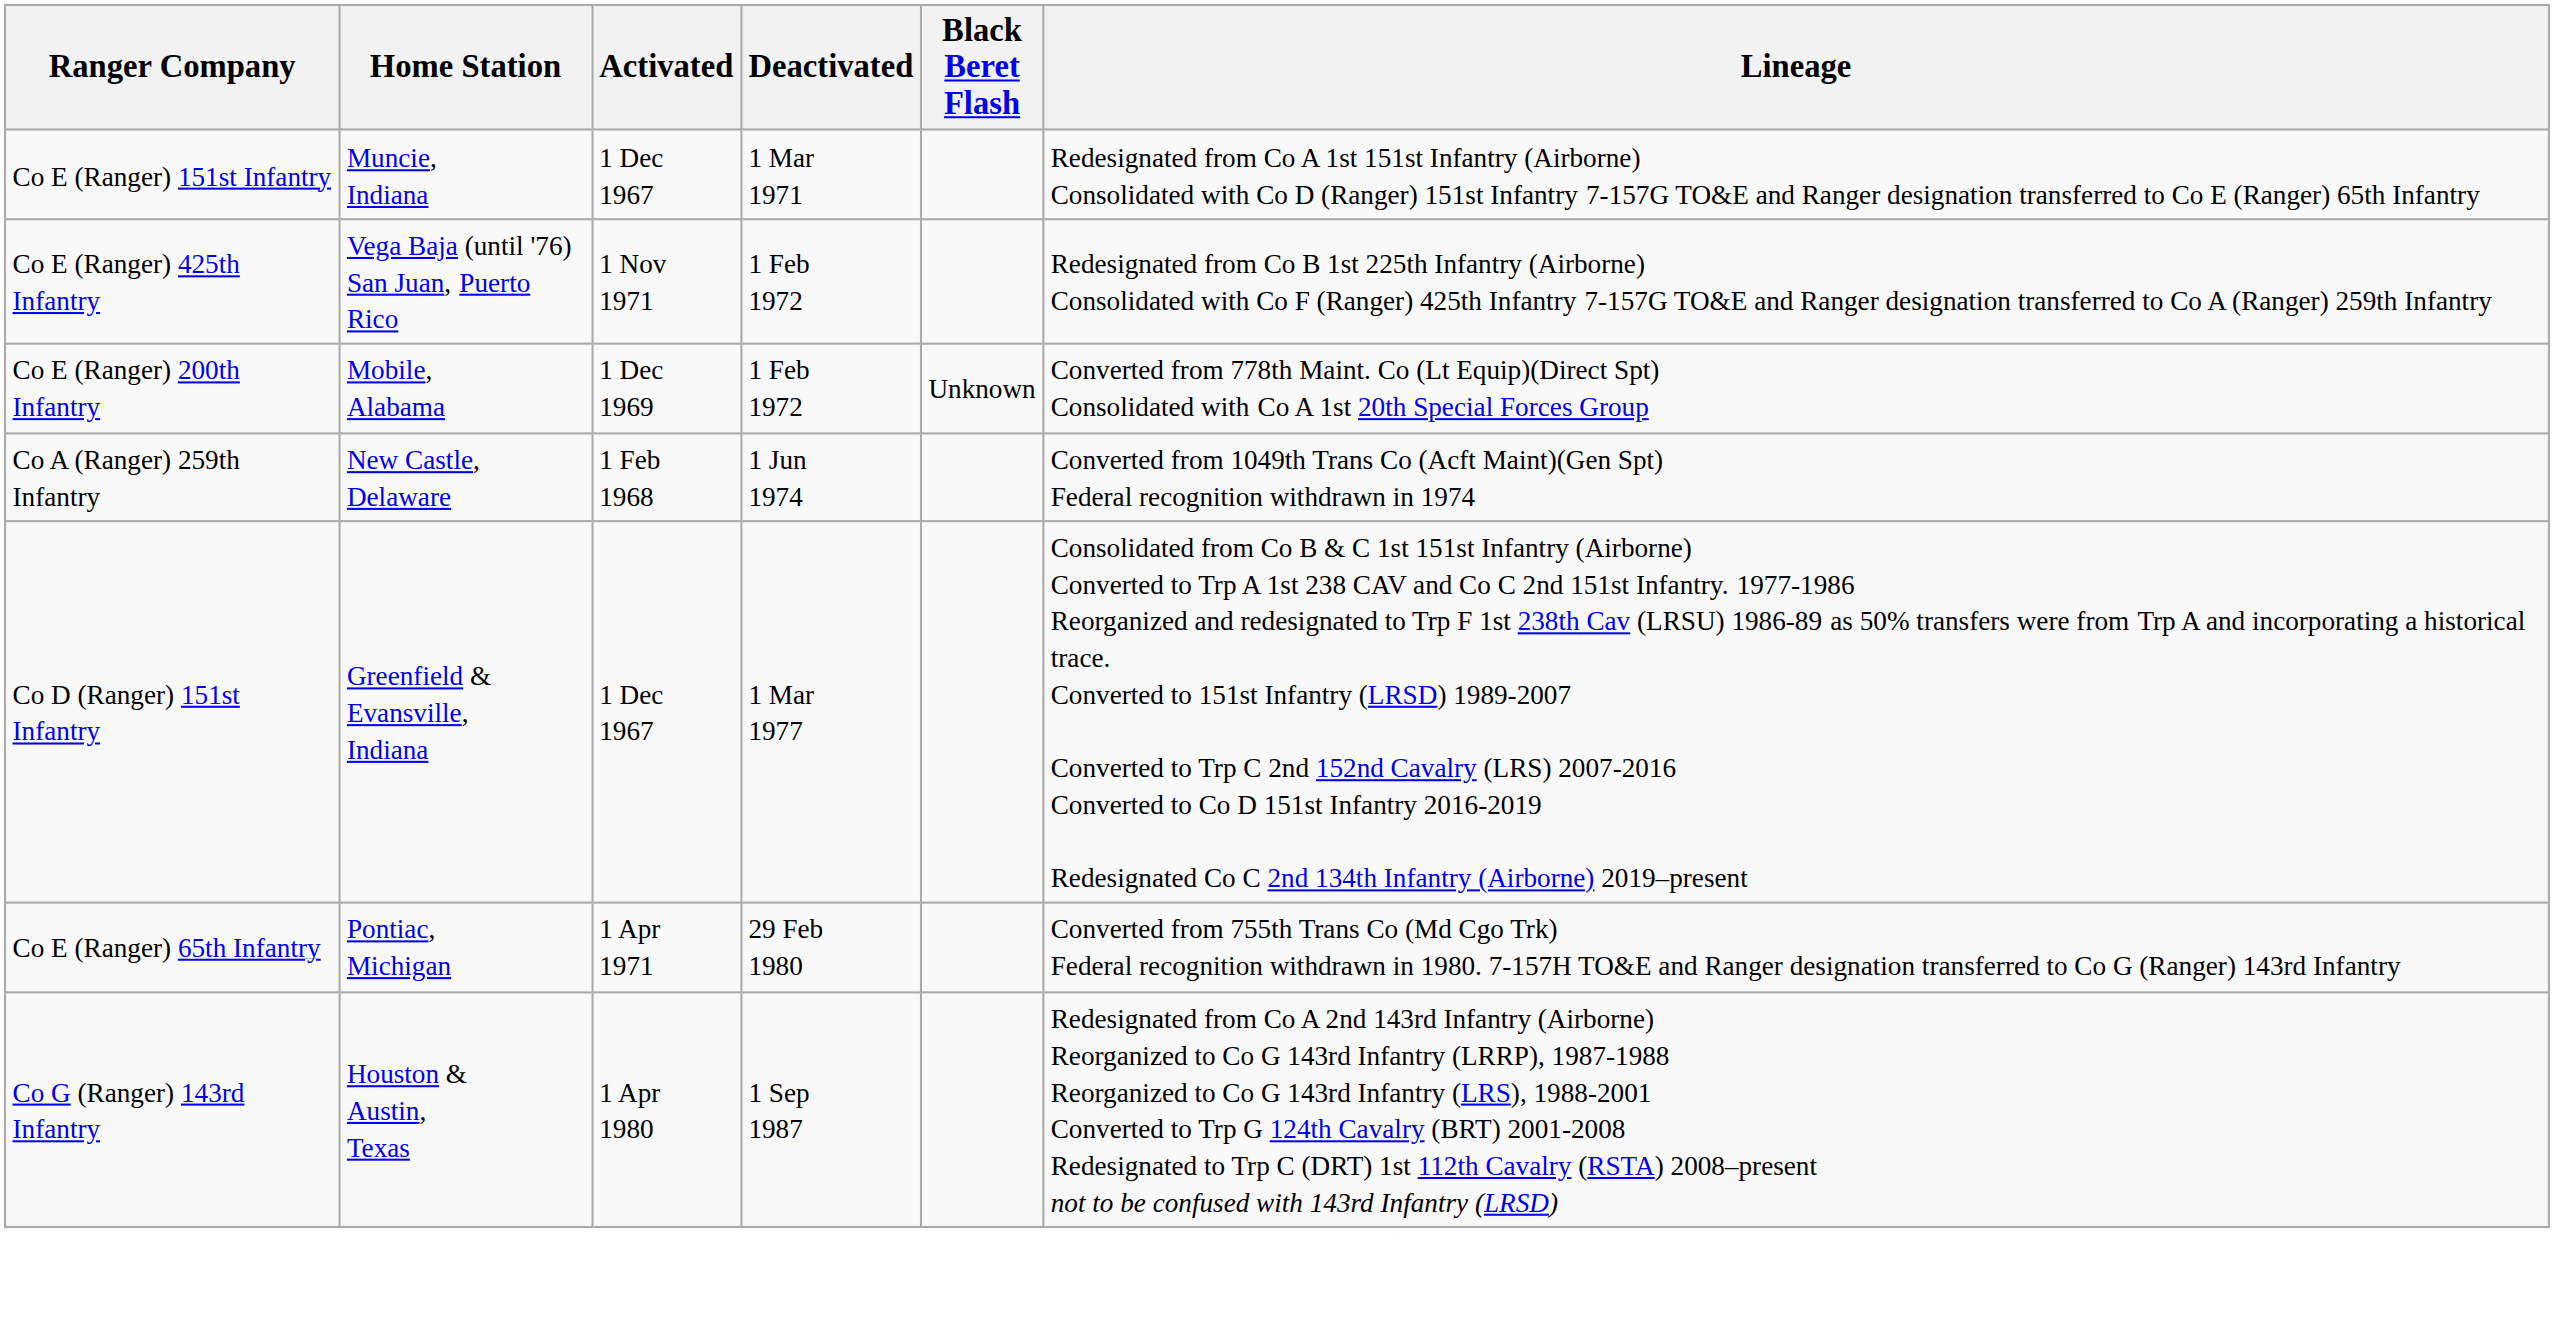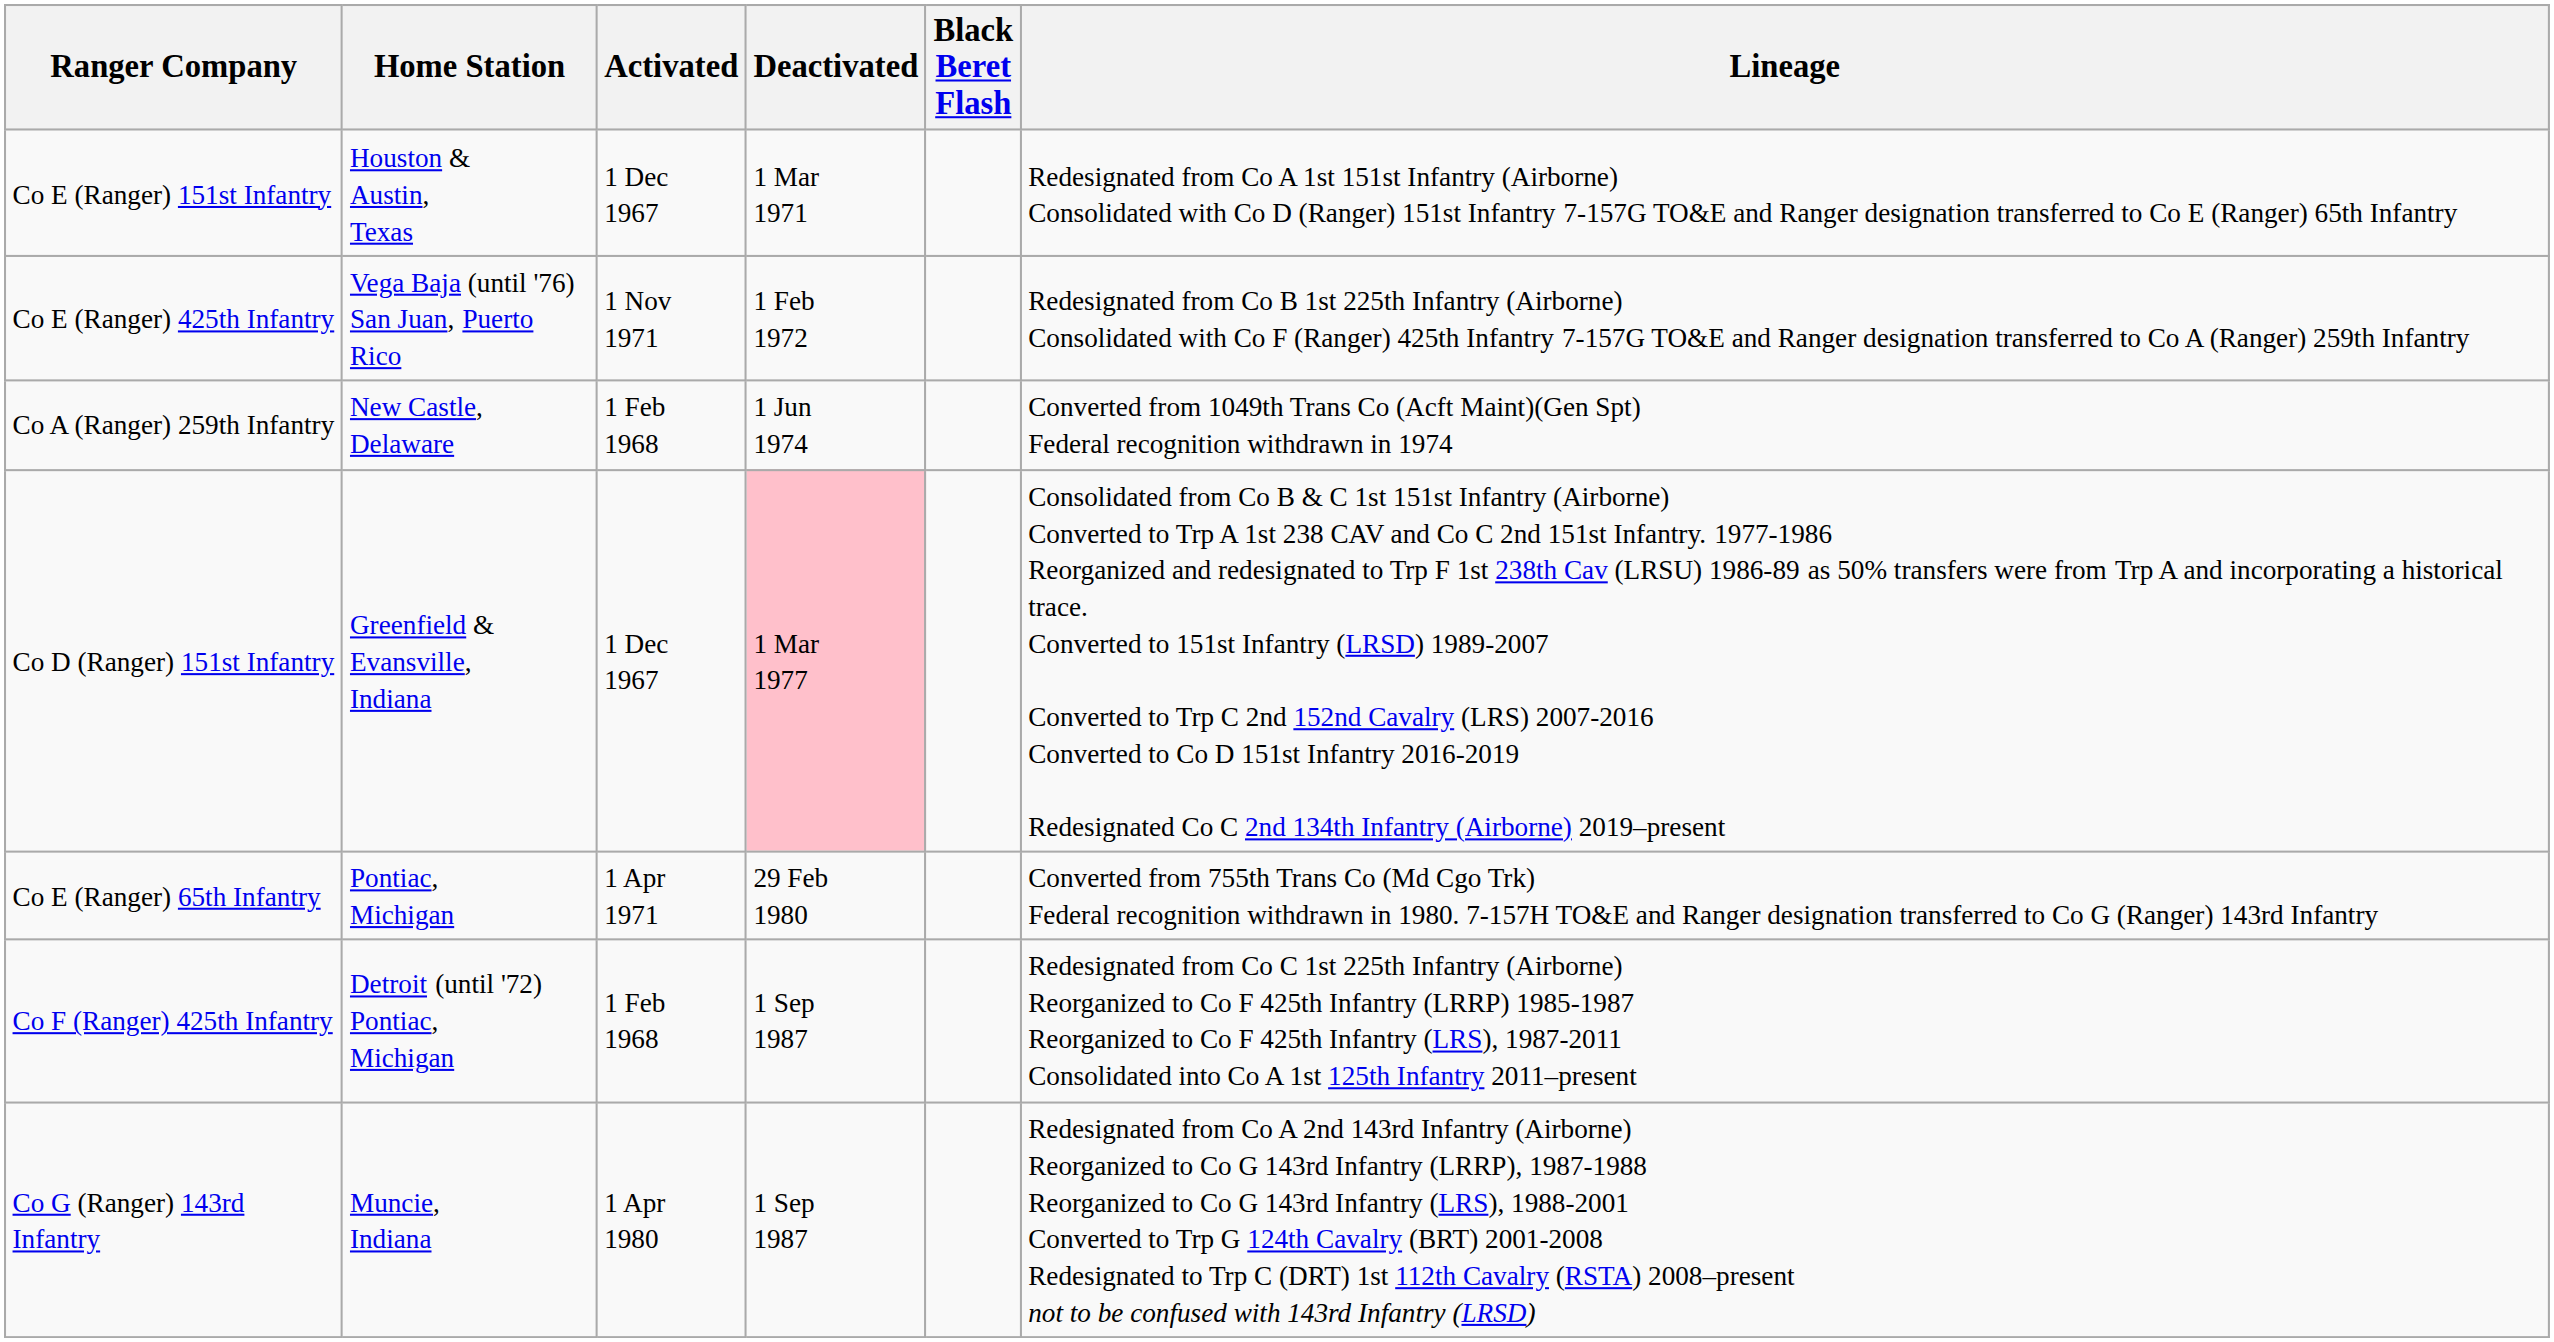(392, 175) Muncie, Indiana -> (410, 194) Houston & Austin, Texas
- row: (126, 389)
(781, 713) no background -> (786, 661) pink background
+ row: (173, 1022)
(407, 1110) Houston & Austin, Texas -> (395, 1220) Muncie, Indiana
